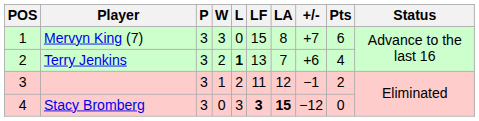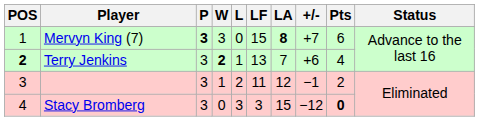(204, 37) normal -> (204, 37) bold
(283, 37) normal -> (283, 37) bold
(23, 60) normal -> (23, 60) bold
(222, 60) normal -> (222, 60) bold
(239, 60) bold -> (239, 60) normal
(259, 104) bold -> (259, 104) normal
(283, 104) bold -> (283, 104) normal
(341, 104) normal -> (341, 104) bold
